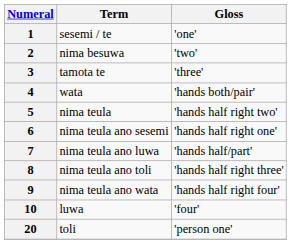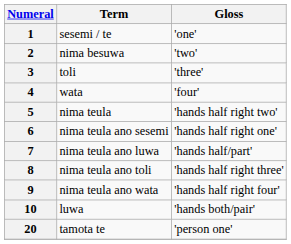(82, 72) tamota te -> (68, 72) toli
(215, 92) 'hands both/pair' -> (187, 92) 'four'
(187, 209) 'four' -> (215, 209) 'hands both/pair'
(68, 229) toli -> (82, 229) tamota te
